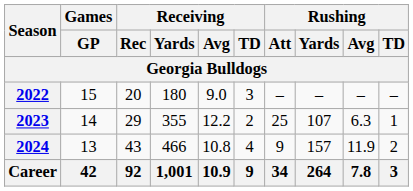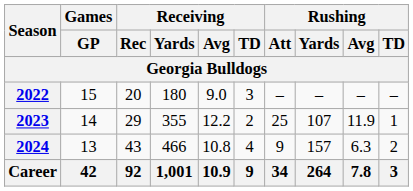(361, 120) 6.3 -> (361, 120) 11.9
(361, 146) 11.9 -> (361, 146) 6.3
